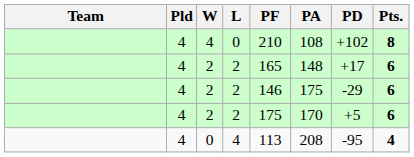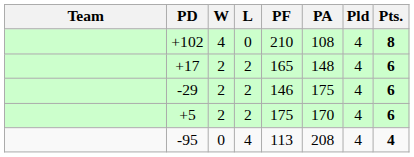columns swapped: (182, 16) <-> (352, 16)
